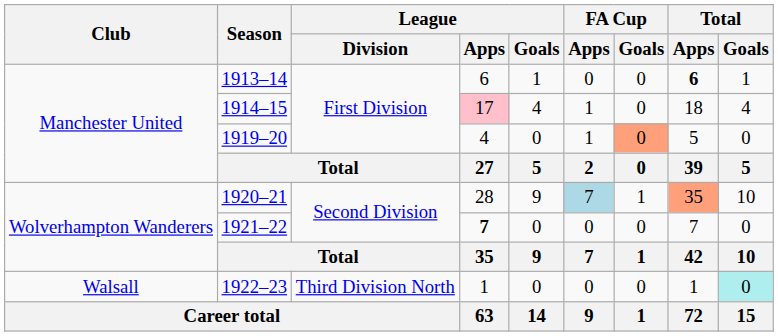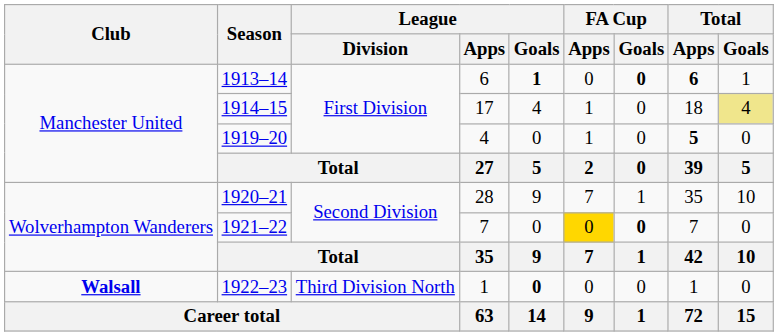(537, 78) normal -> (537, 78) bold
(641, 78) normal -> (641, 78) bold
(484, 108) pink background -> (484, 108) no background
(746, 108) no background -> (746, 108) khaki background
(641, 138) lightsalmon background -> (641, 138) no background
(694, 138) normal -> (694, 138) bold
(589, 197) lightblue background -> (589, 197) no background
(694, 197) lightsalmon background -> (694, 197) no background
(484, 227) bold -> (484, 227) normal
(589, 227) no background -> (589, 227) gold background
(641, 227) normal -> (641, 227) bold
(111, 286) normal -> (111, 286) bold
(537, 286) normal -> (537, 286) bold
(746, 286) paleturquoise background -> (746, 286) no background
